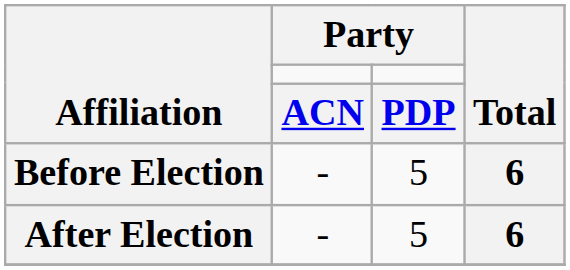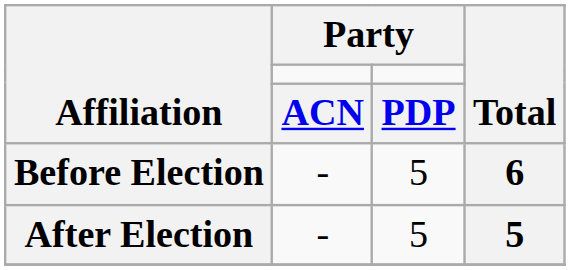(515, 233) 6 -> (515, 233) 5
